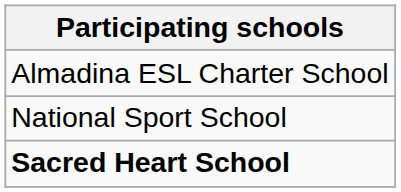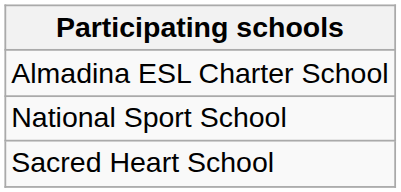(151, 163) bold -> (143, 163) normal
